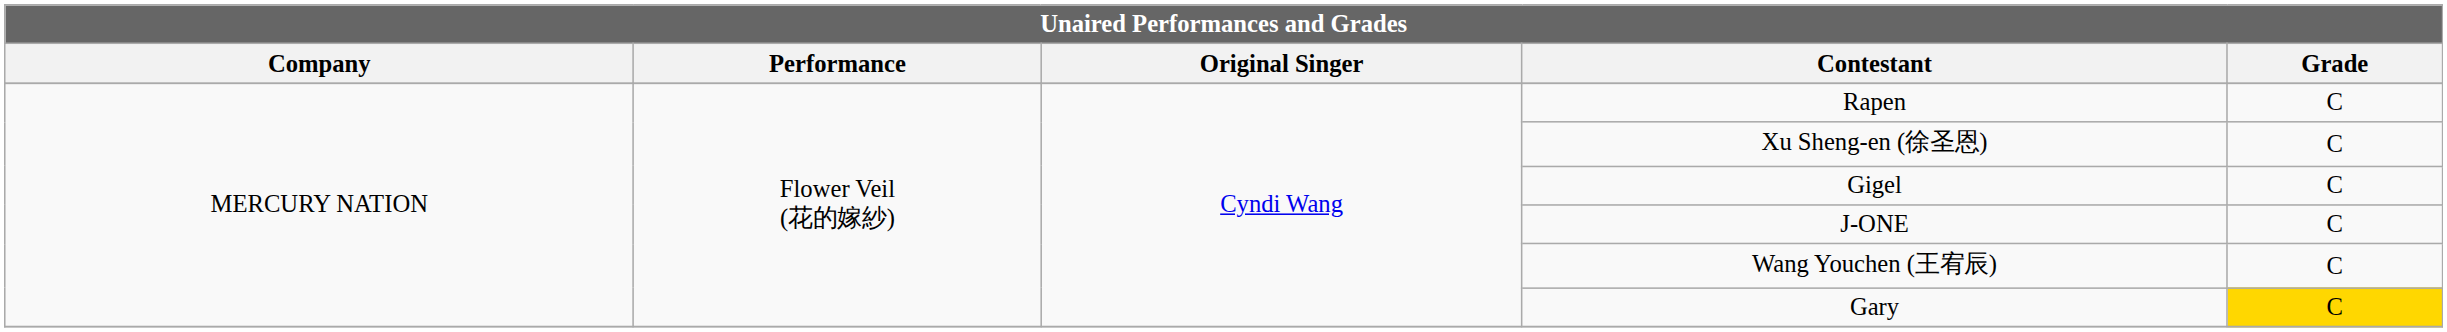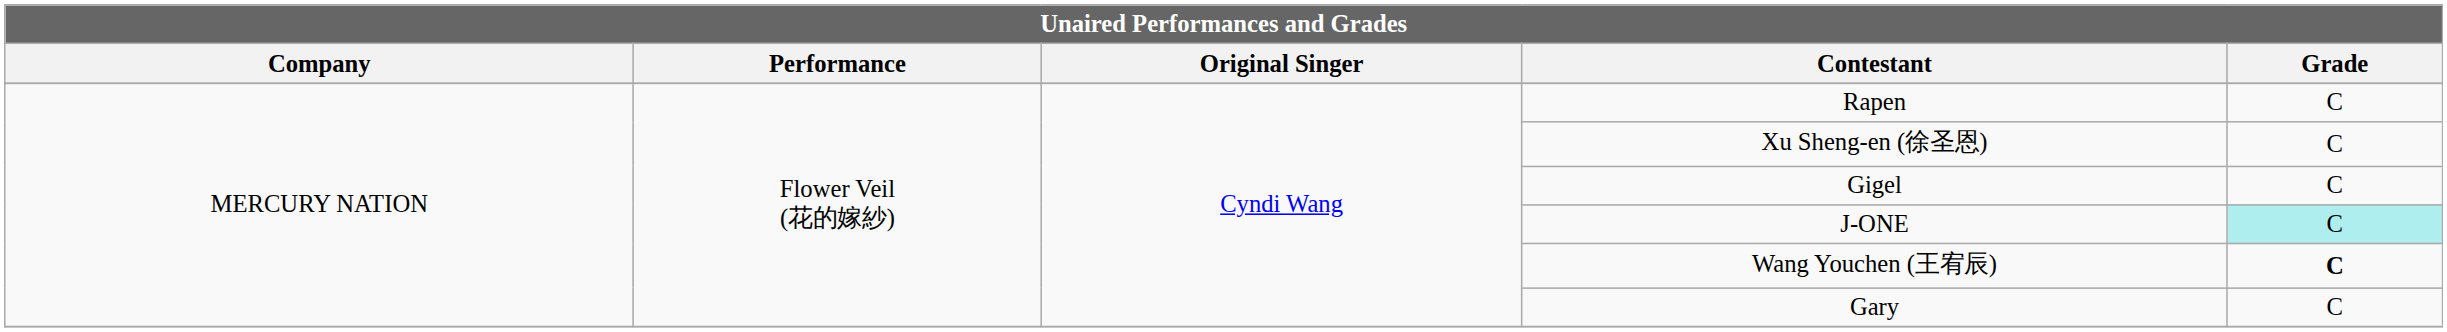(2335, 224) no background -> (2335, 224) paleturquoise background
(2335, 265) normal -> (2335, 265) bold
(2335, 306) gold background -> (2335, 306) no background
